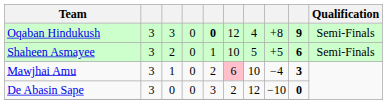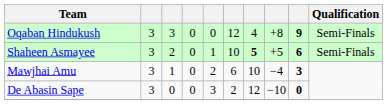(213, 33) bold -> (213, 33) normal
(254, 52) normal -> (254, 52) bold
(234, 71) pink background -> (234, 71) no background
